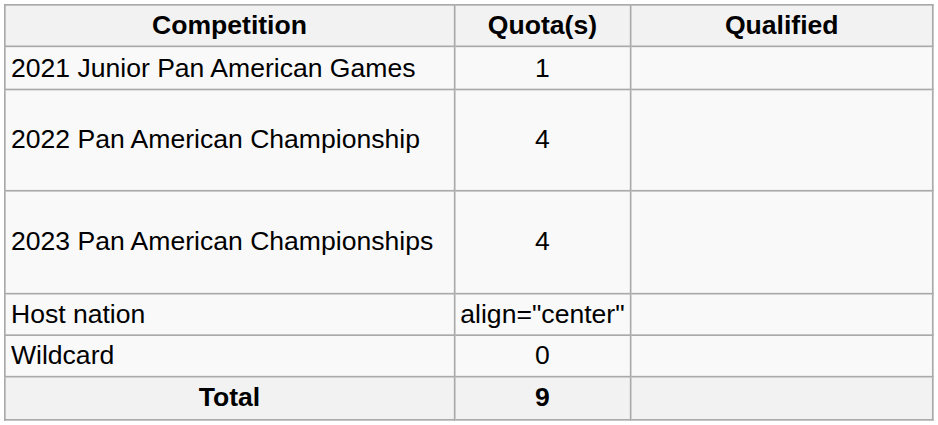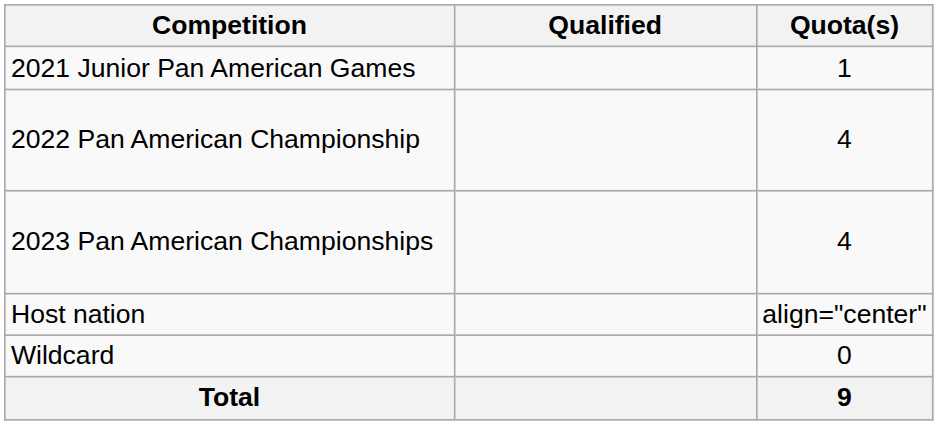columns swapped: (542, 25) <-> (782, 25)
